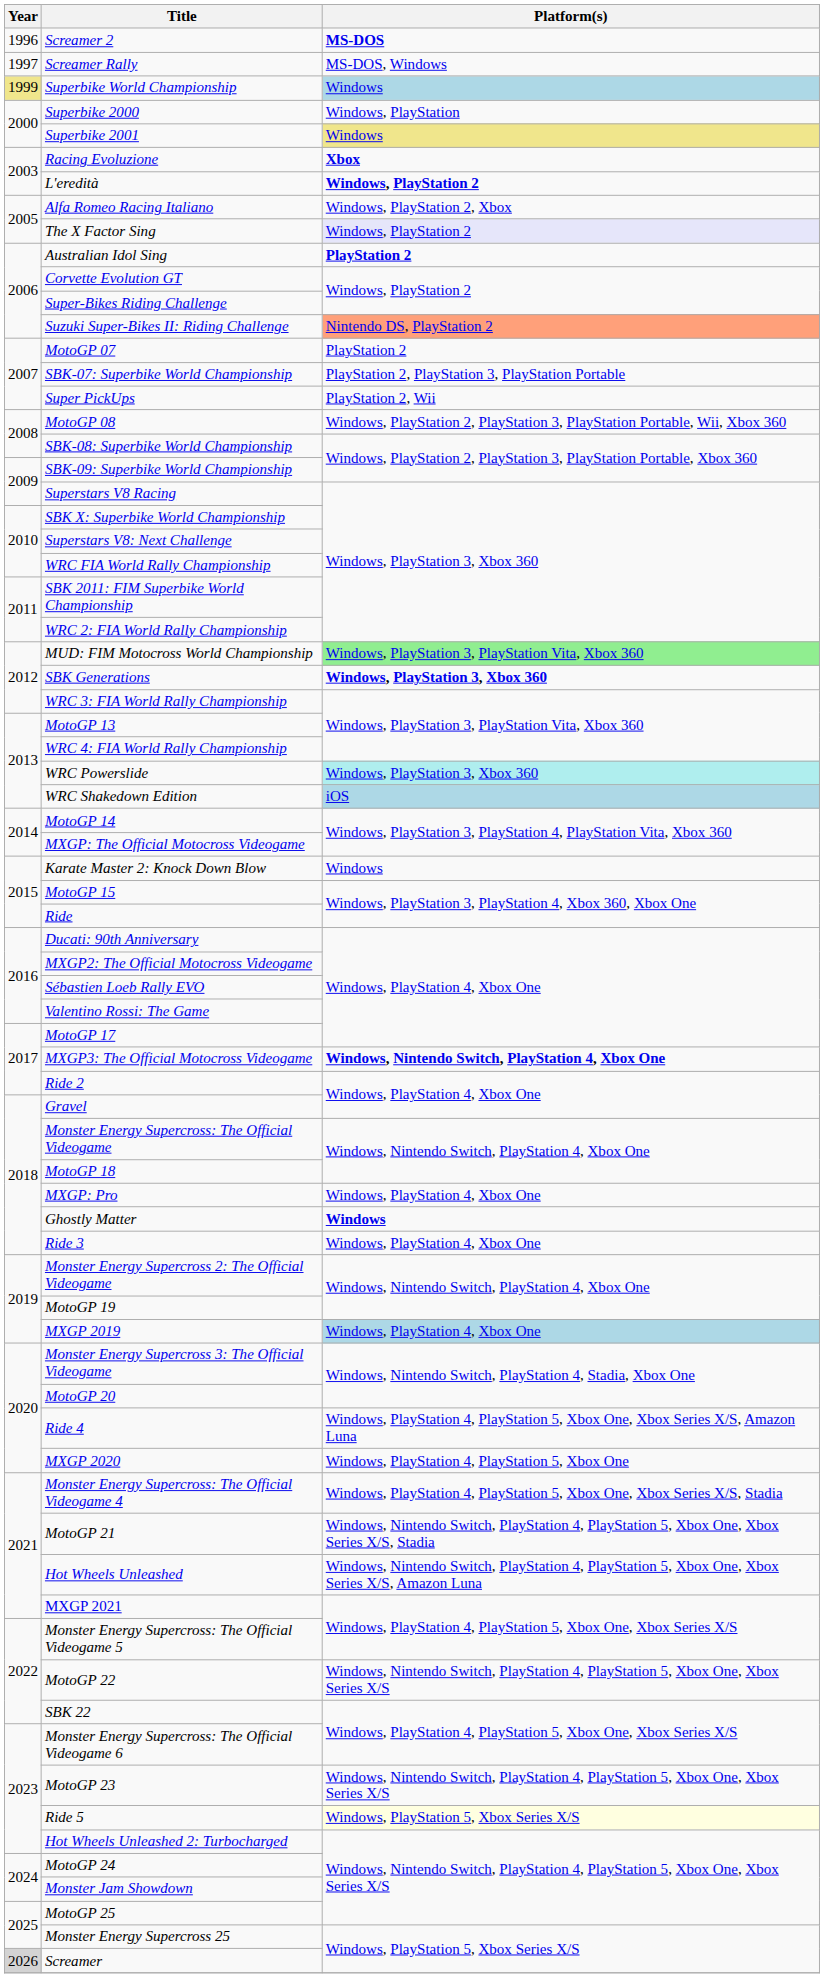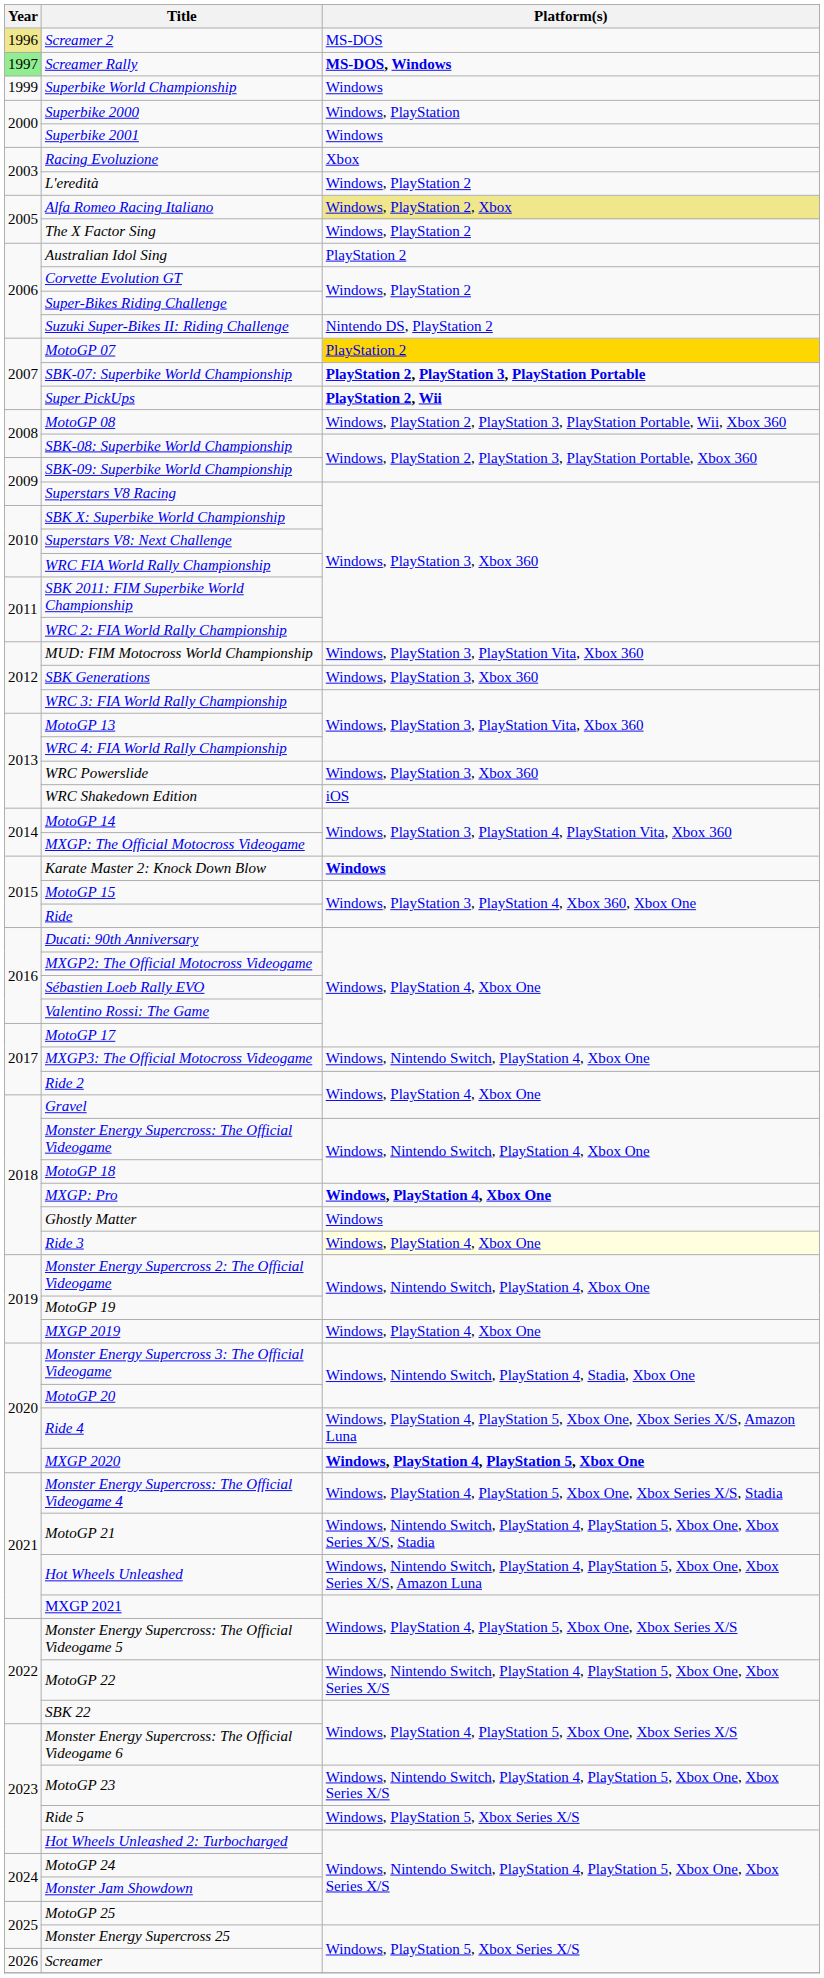(23, 40) no background -> (23, 40) khaki background
(355, 40) bold -> (354, 40) normal
(23, 64) no background -> (23, 64) lightgreen background
(386, 64) normal -> (389, 64) bold
(23, 87) khaki background -> (23, 87) no background
(354, 87) lightblue background -> (354, 87) no background
(354, 135) khaki background -> (354, 135) no background
(343, 159) bold -> (342, 159) normal
(402, 183) bold -> (398, 183) normal
(419, 207) no background -> (419, 207) khaki background
(398, 231) lavender background -> (398, 231) no background
(369, 254) bold -> (366, 254) normal
(409, 326) lightsalmon background -> (409, 326) no background
(366, 350) no background -> (366, 350) gold background
(476, 374) normal -> (486, 374) bold
(381, 398) normal -> (384, 398) bold
(485, 653) lightgreen background -> (485, 653) no background
(436, 677) bold -> (432, 677) normal
(432, 772) paleturquoise background -> (432, 772) no background
(337, 796) lightblue background -> (337, 796) no background
(354, 868) normal -> (356, 868) bold
(495, 1059) bold -> (488, 1059) normal
(433, 1195) normal -> (438, 1195) bold
(356, 1219) bold -> (354, 1219) normal
(433, 1242) no background -> (433, 1242) lightyellow background
(433, 1331) lightblue background -> (433, 1331) no background
(477, 1460) normal -> (485, 1460) bold
(453, 1817) lightyellow background -> (453, 1817) no background
(23, 1960) lightgrey background -> (23, 1960) no background
